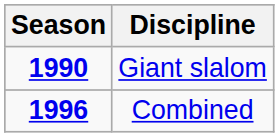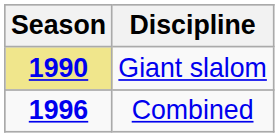(59, 68) no background -> (59, 68) khaki background
